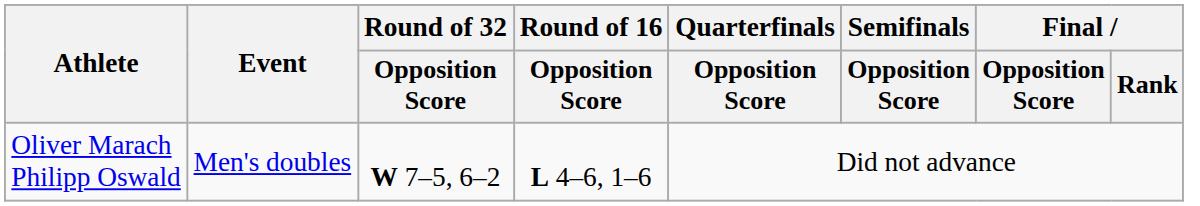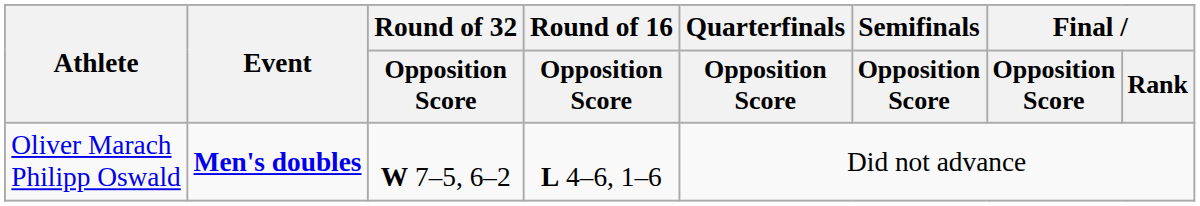(272, 161) normal -> (278, 161) bold
